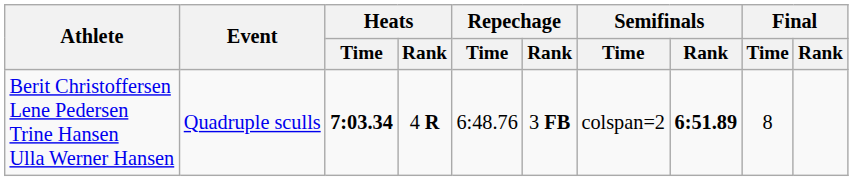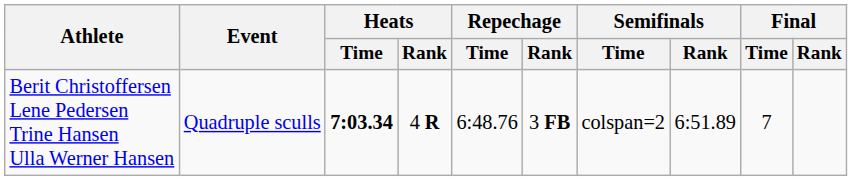(706, 122) bold -> (705, 122) normal
(768, 122) 8 -> (767, 122) 7
